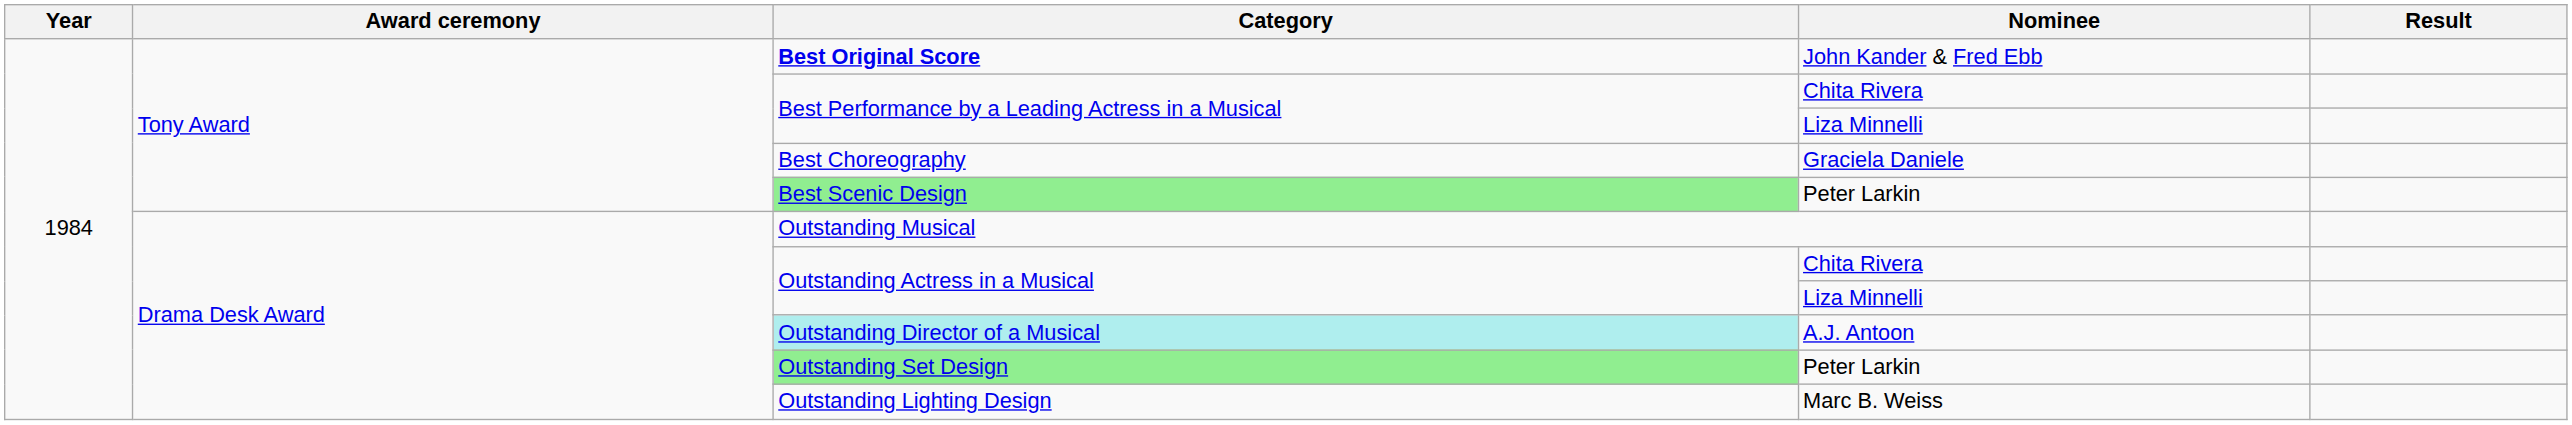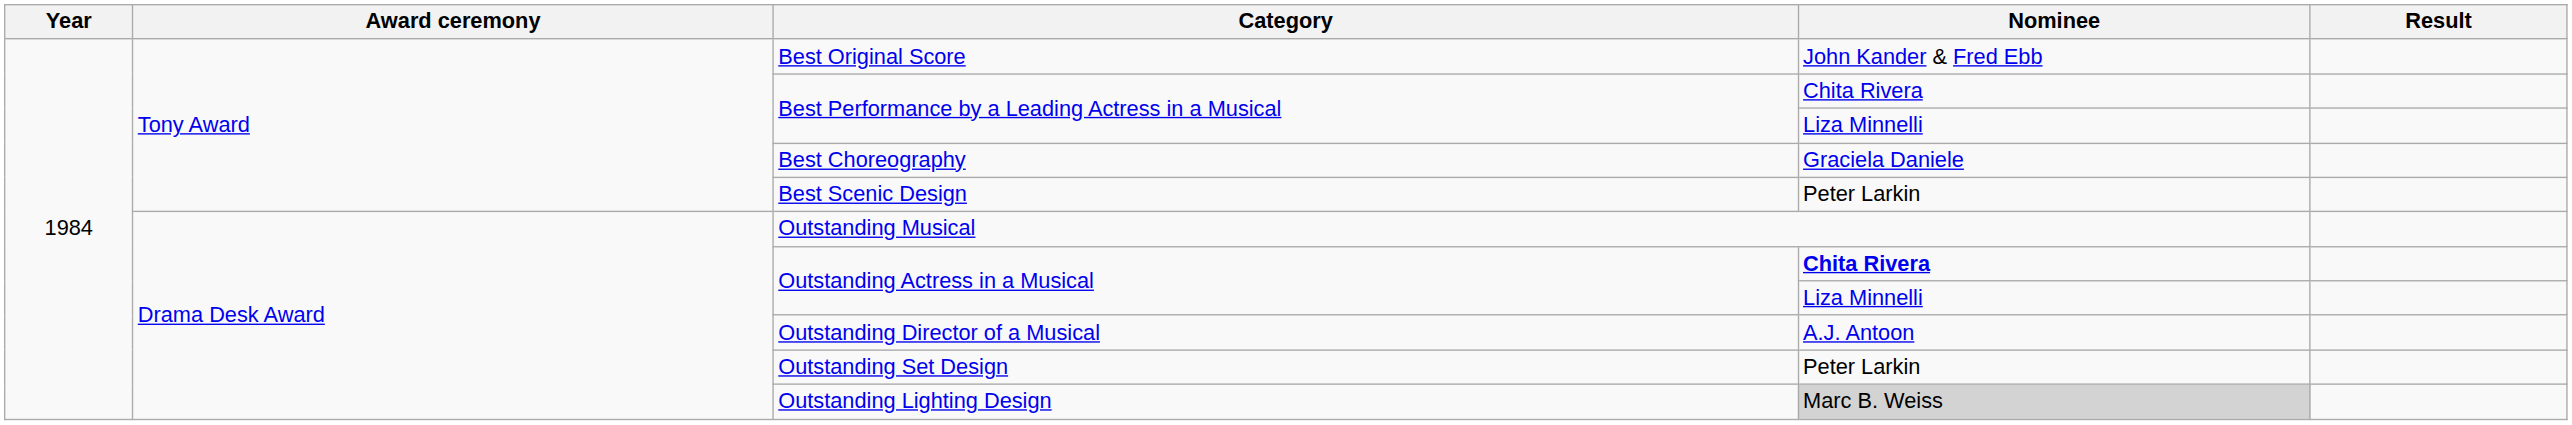(879, 56) bold -> (872, 56) normal
(873, 194) lightgreen background -> (873, 194) no background
(1863, 263) normal -> (1867, 263) bold
(939, 332) paleturquoise background -> (939, 332) no background
(893, 366) lightgreen background -> (893, 366) no background
(1873, 401) no background -> (1873, 401) lightgrey background
